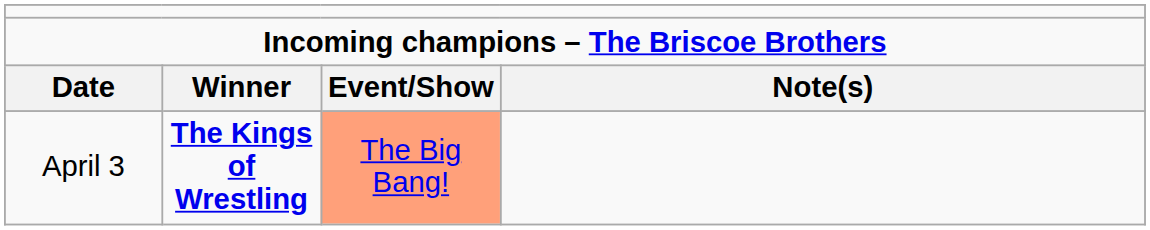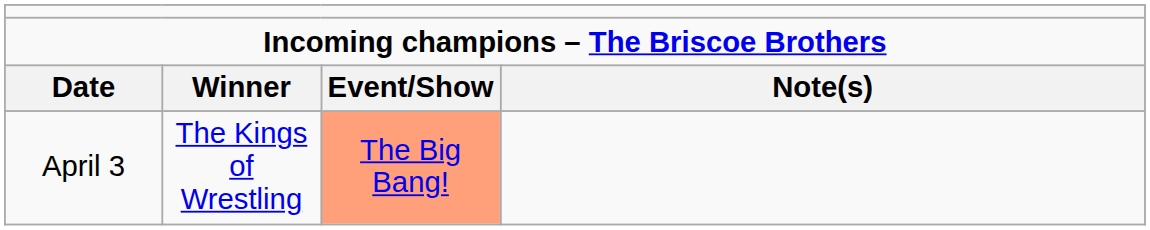(242, 167) bold -> (241, 167) normal
